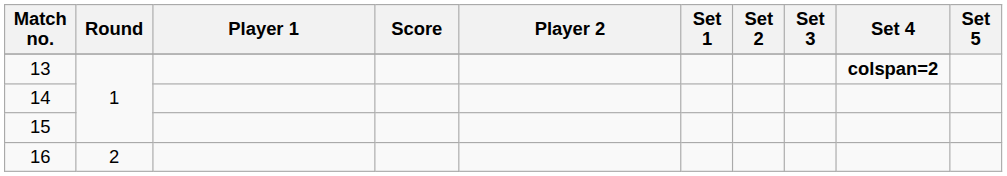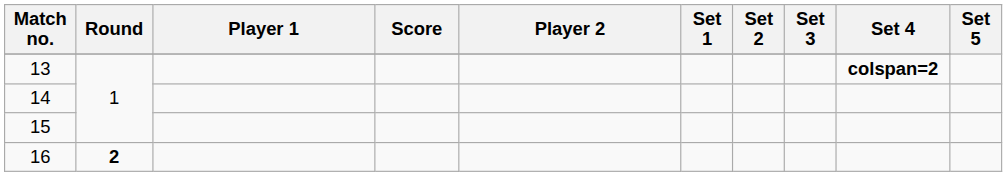(114, 156) normal -> (114, 156) bold
